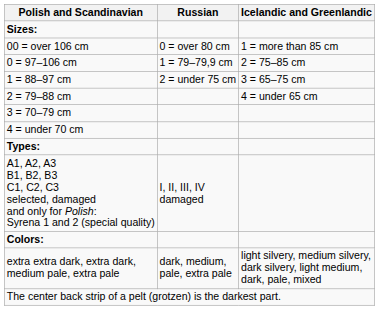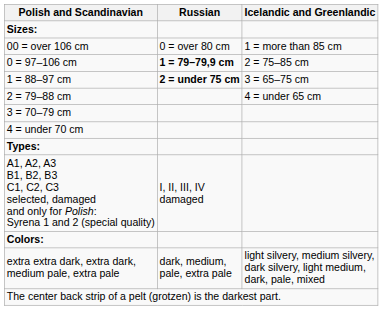(196, 63) normal -> (197, 63) bold
(198, 79) normal -> (200, 79) bold
